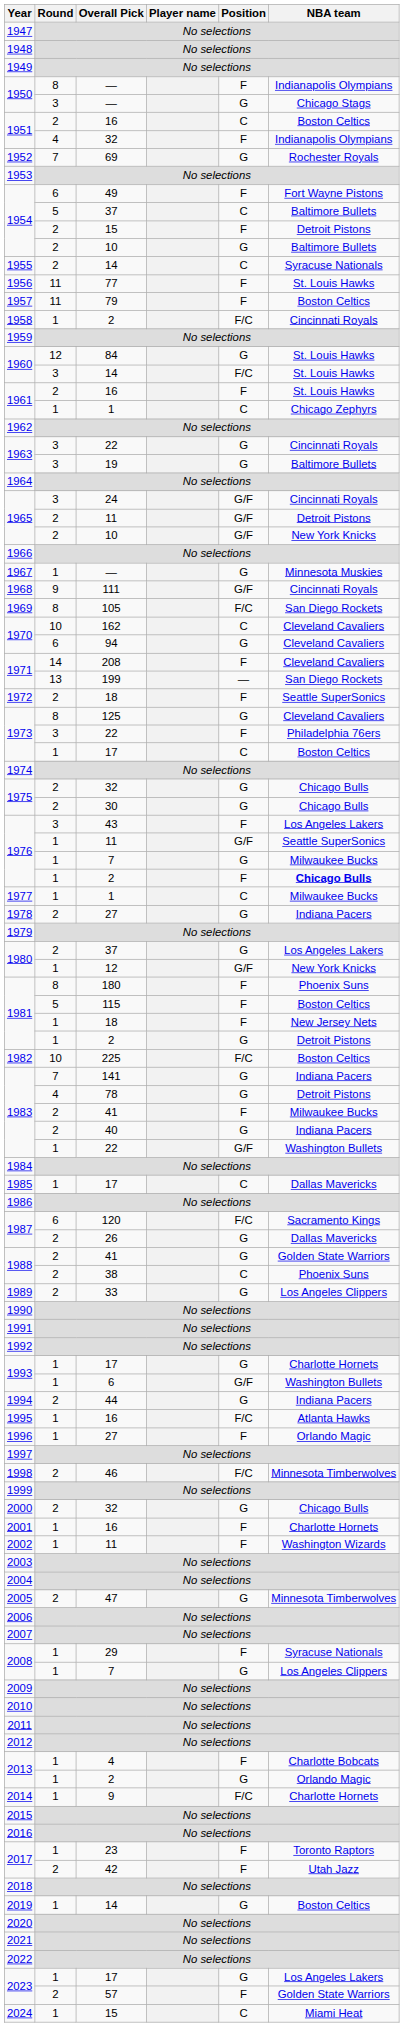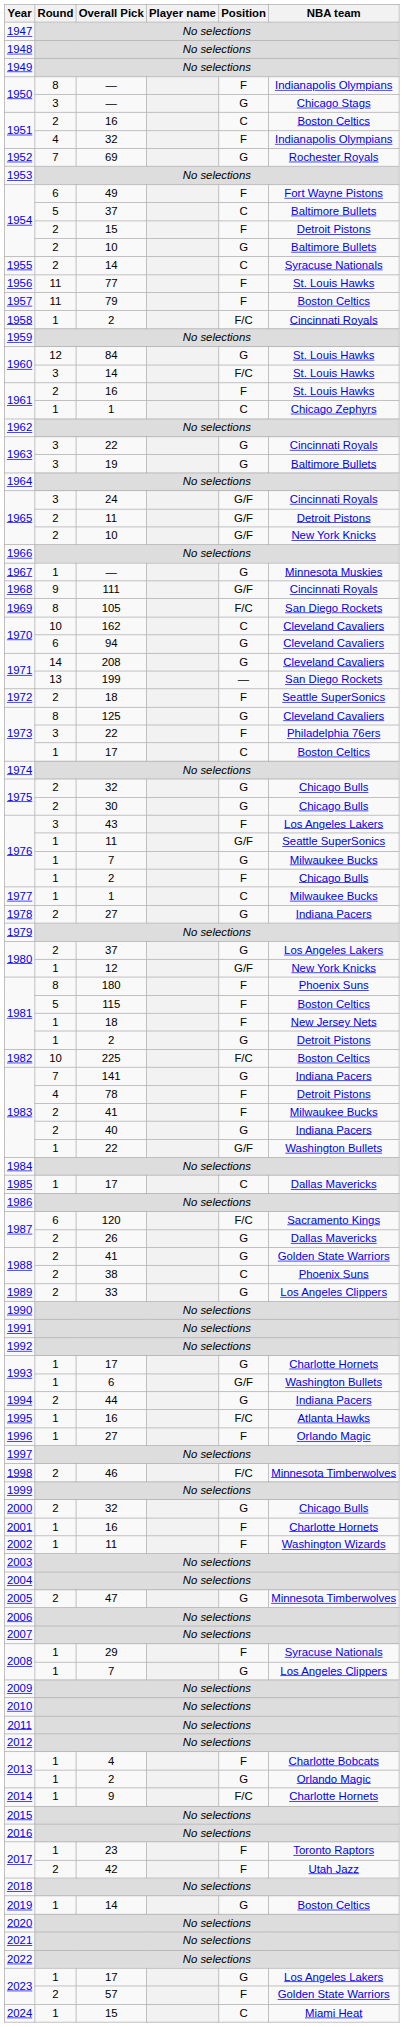(244, 662) F -> (244, 662) G
(334, 878) bold -> (334, 878) normal
(244, 1094) G -> (244, 1094) F
